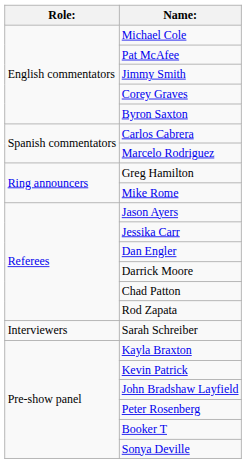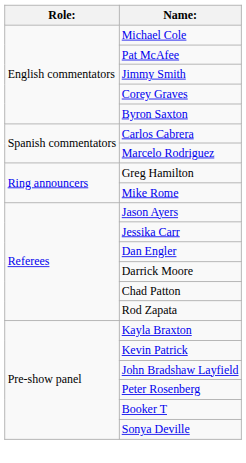- row: (160, 330)
